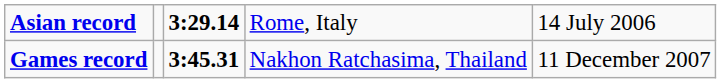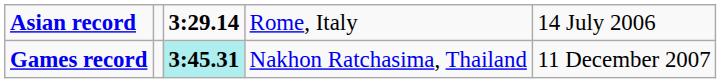(204, 58) no background -> (204, 58) paleturquoise background
